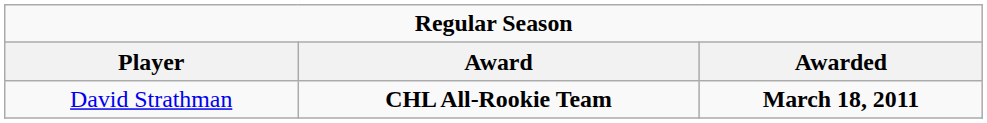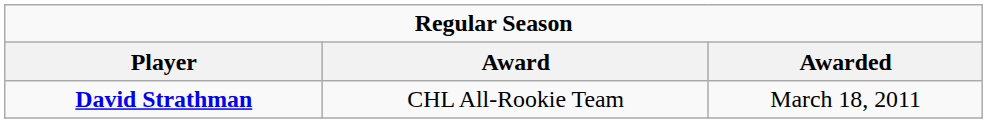(151, 99) normal -> (164, 99) bold
(498, 99) bold -> (516, 99) normal
(841, 99) bold -> (846, 99) normal
